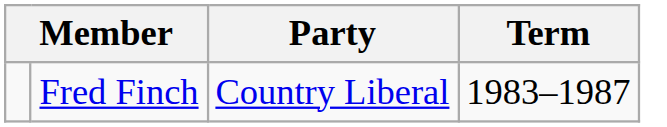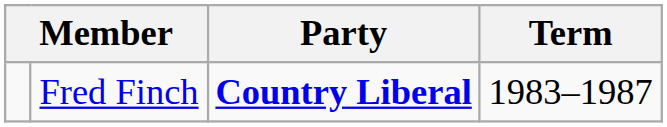(332, 91) normal -> (344, 91) bold
